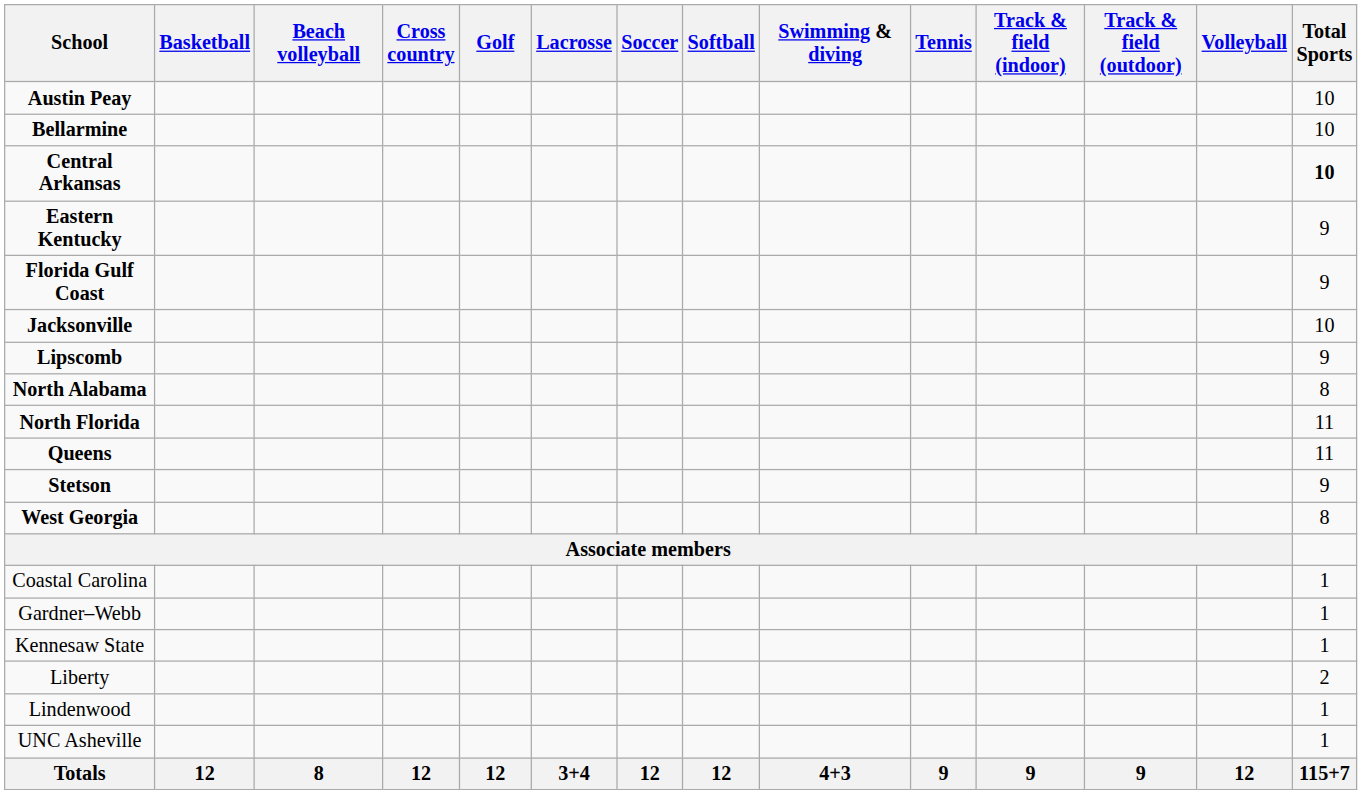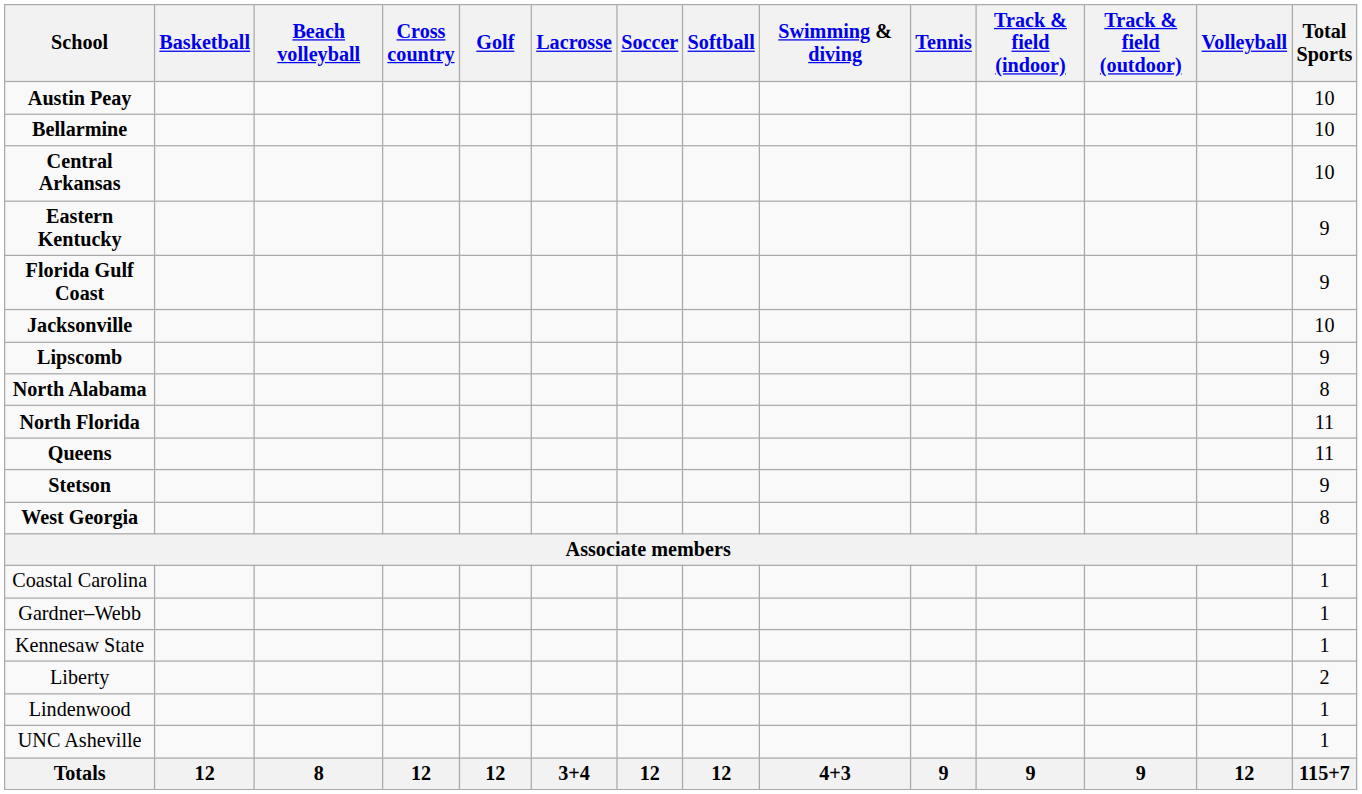(1324, 173) bold -> (1324, 173) normal
